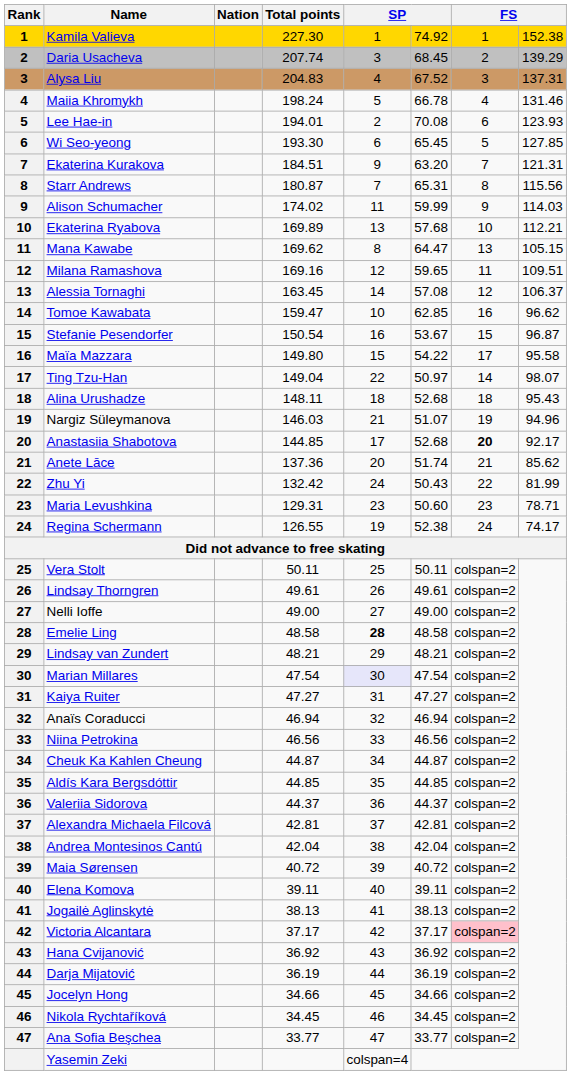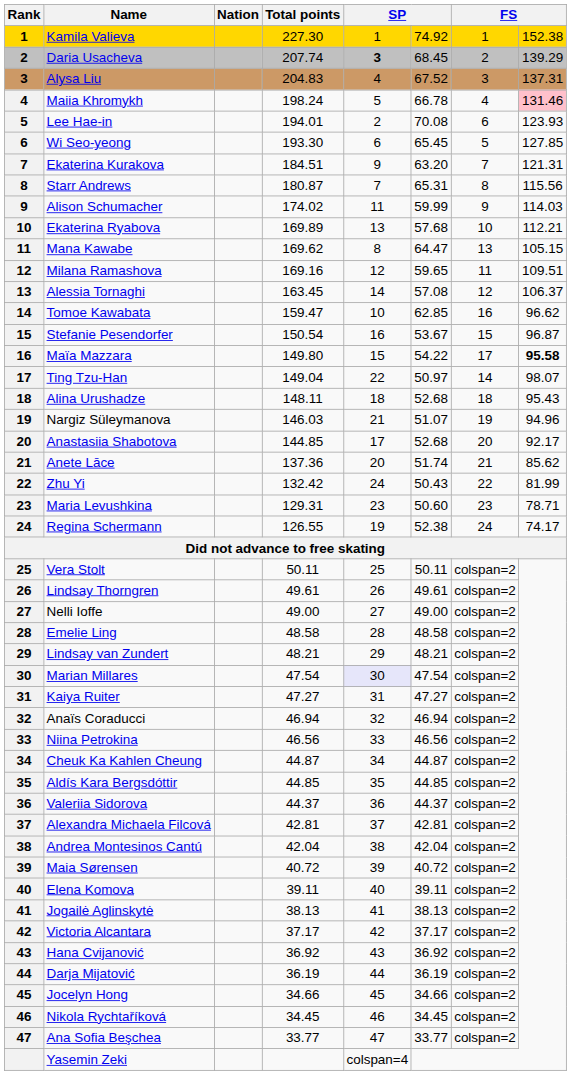(377, 57) normal -> (377, 57) bold
(543, 100) no background -> (543, 100) pink background
(543, 356) normal -> (543, 356) bold
(485, 441) bold -> (485, 441) normal
(377, 633) bold -> (377, 633) normal
(485, 931) pink background -> (485, 931) no background
